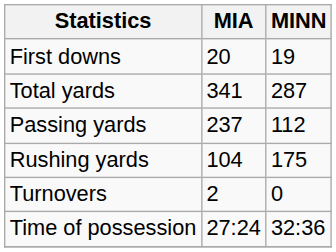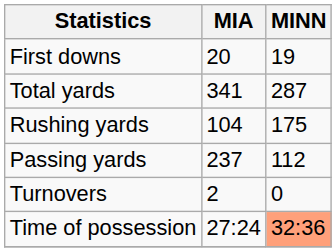rows swapped: (79, 159) <-> (78, 125)
(298, 228) no background -> (298, 228) lightsalmon background
